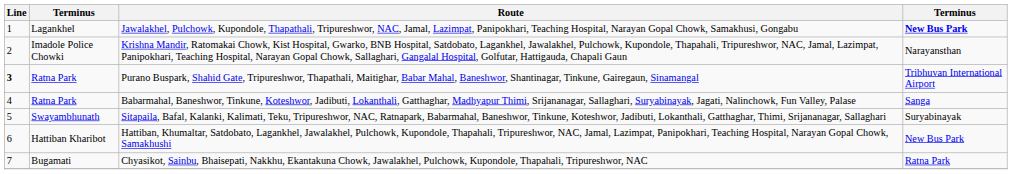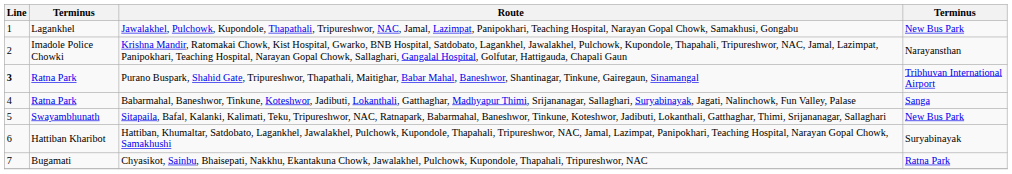(936, 28) bold -> (935, 28) normal
(933, 116) Suryabinayak -> (935, 116) New Bus Park
(935, 138) New Bus Park -> (933, 138) Suryabinayak
